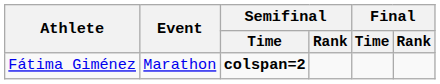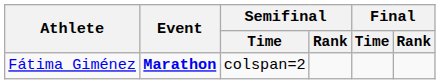(180, 65) normal -> (180, 65) bold
(265, 65) bold -> (265, 65) normal
